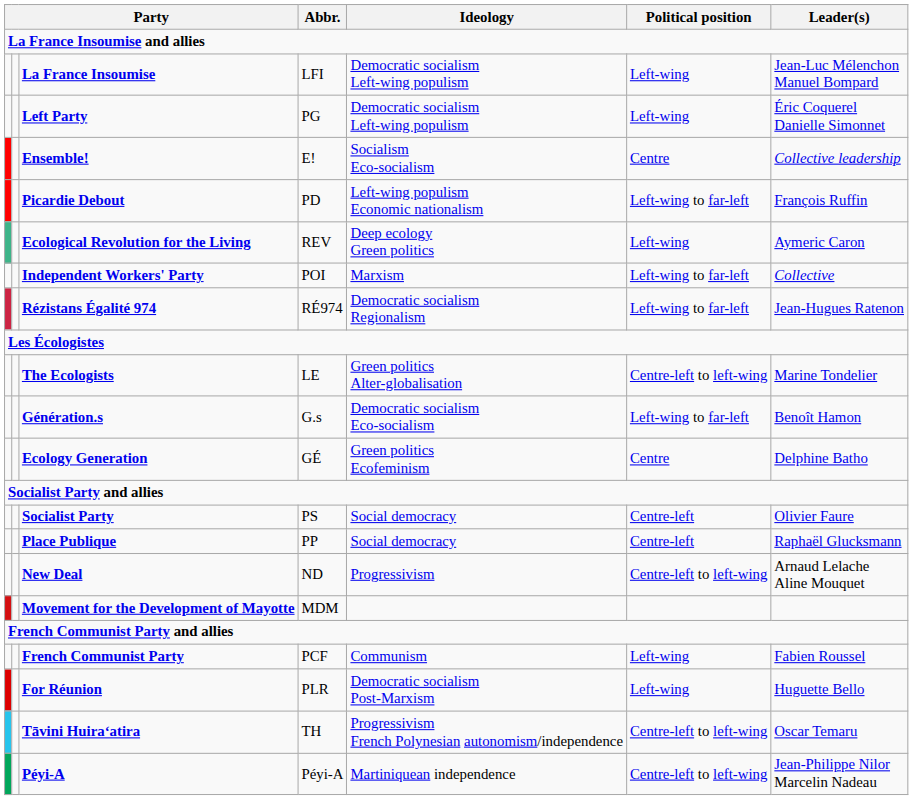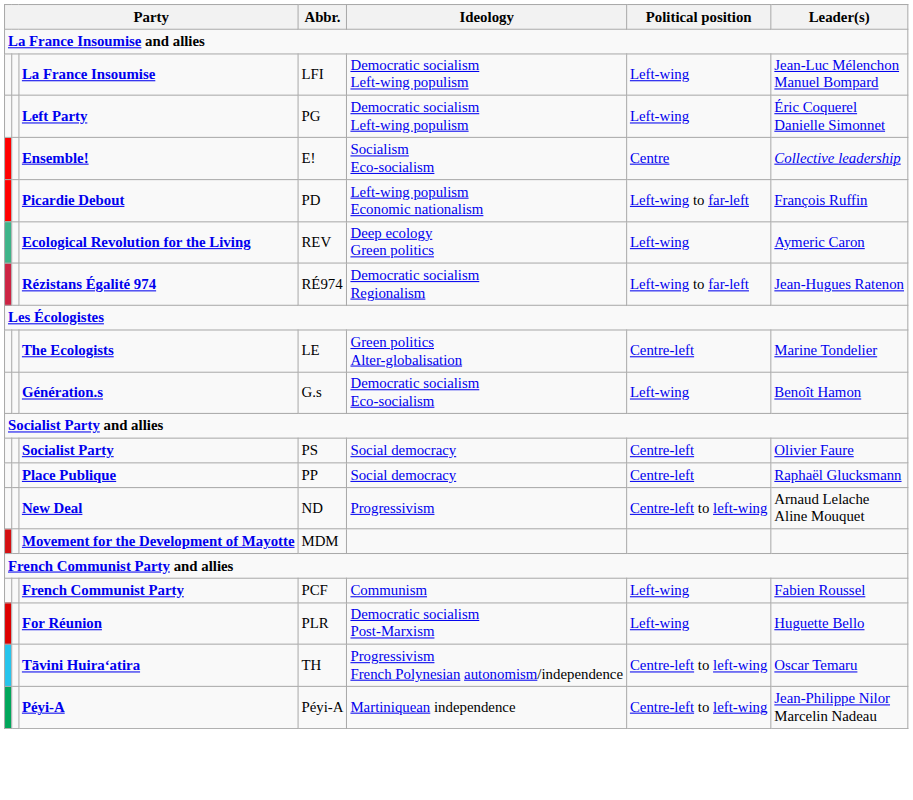- row: (113, 275)
(699, 375) Centre-left to left-wing -> (662, 351) Centre-left
(689, 417) Left-wing to far-left -> (660, 393) Left-wing
- row: (85, 459)
